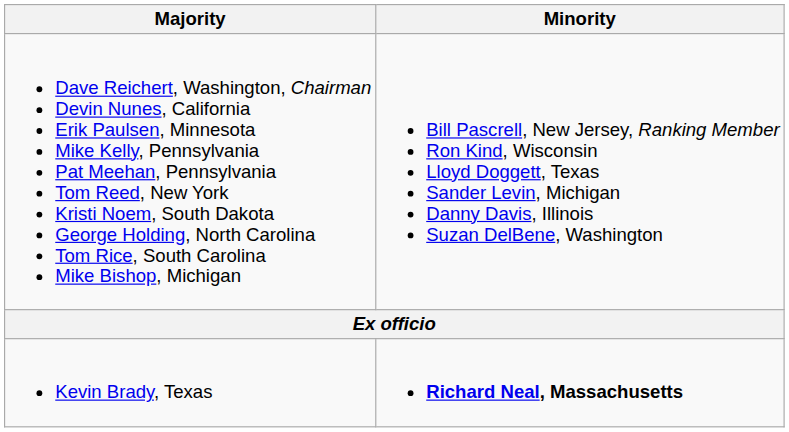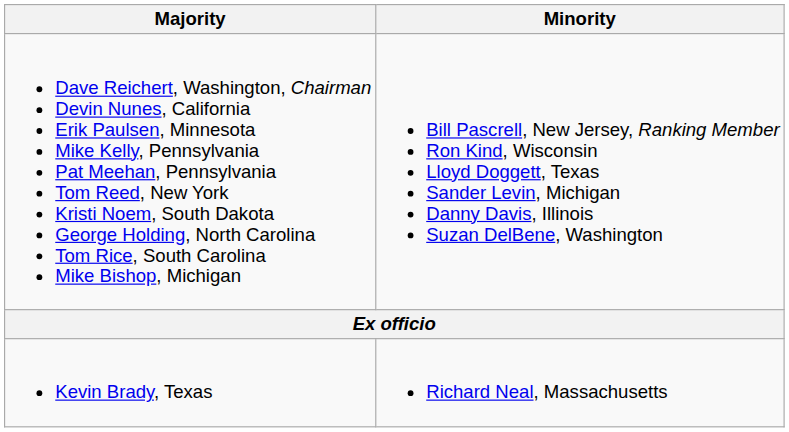(580, 393) bold -> (580, 393) normal
